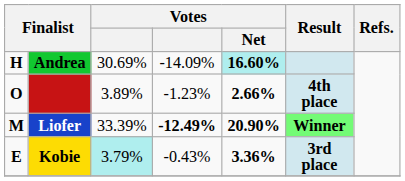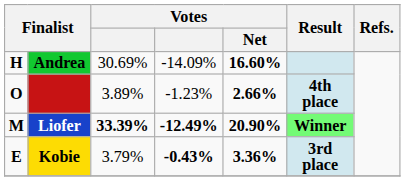(254, 63) paleturquoise background -> (255, 63) no background
(122, 125) normal -> (123, 125) bold
(122, 156) paleturquoise background -> (123, 156) no background
(187, 156) normal -> (189, 156) bold
